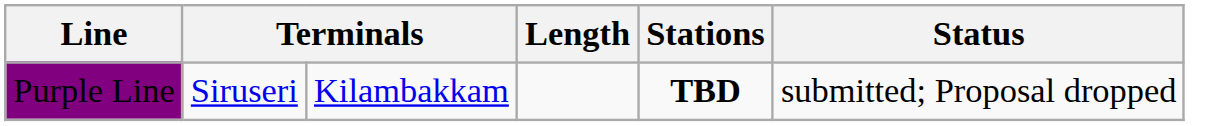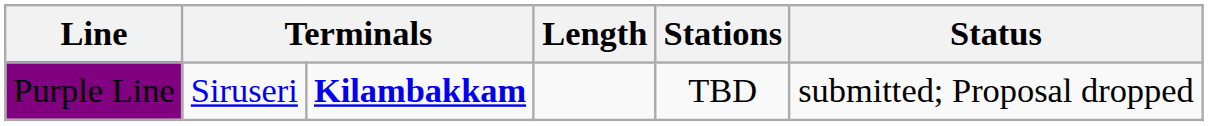(411, 90) normal -> (420, 90) bold
(706, 90) bold -> (723, 90) normal
